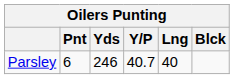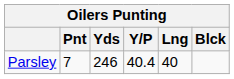(67, 62) 6 -> (67, 62) 7
(141, 62) 40.7 -> (141, 62) 40.4
